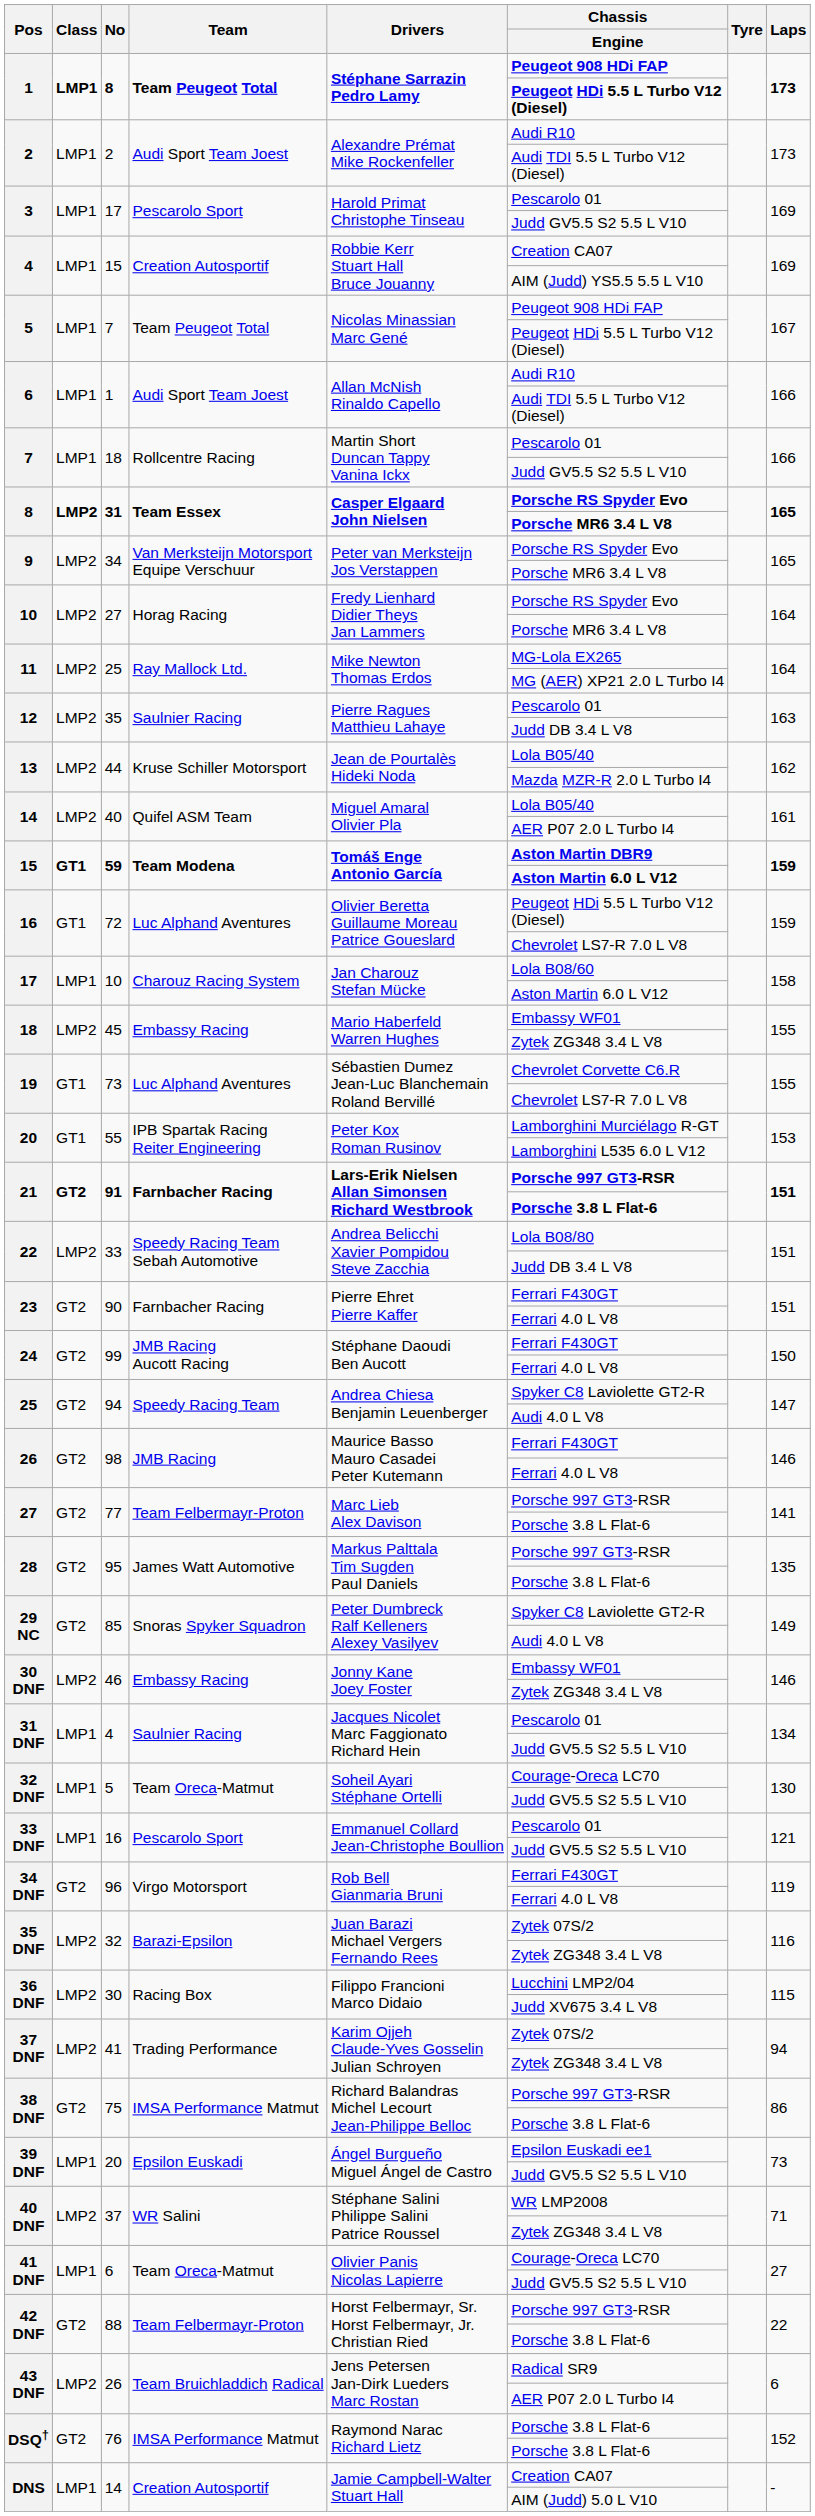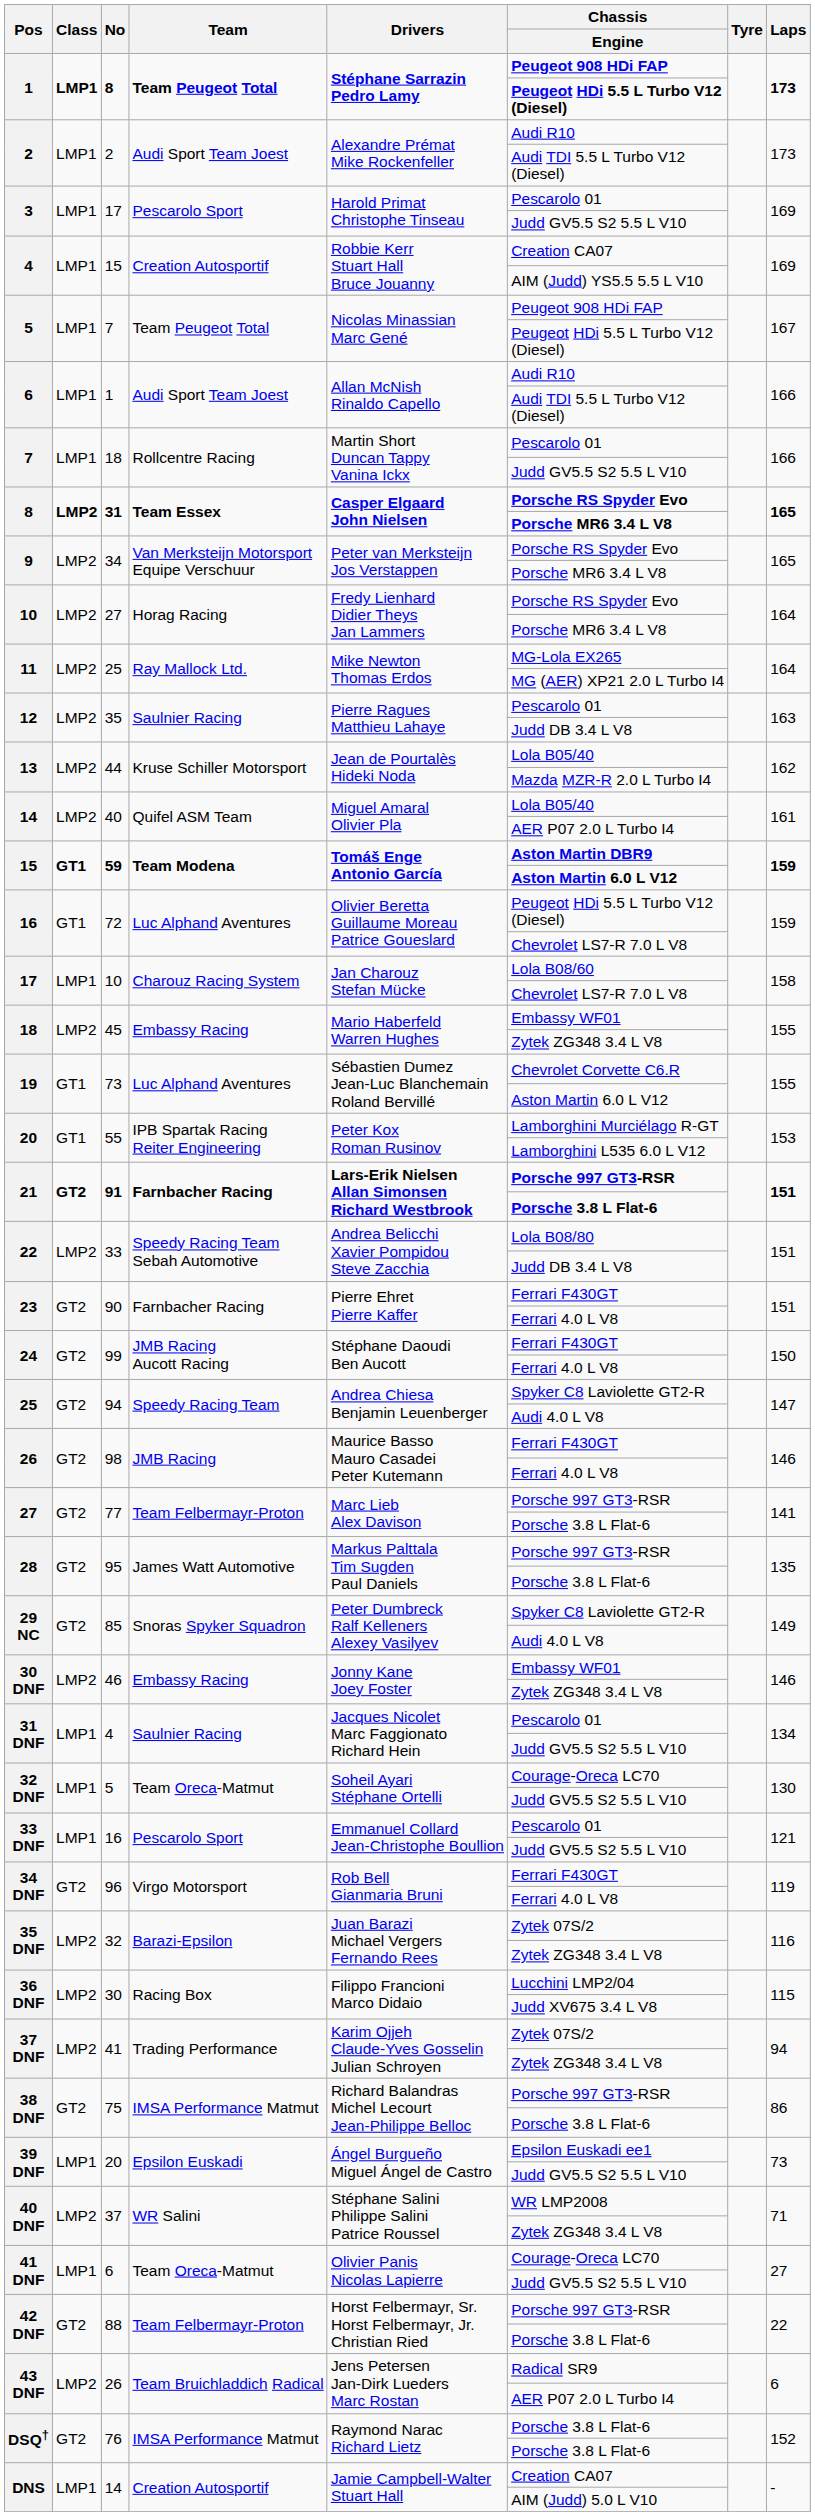(590, 993) Aston Martin 6.0 L V12 -> (599, 993) Chevrolet LS7-R 7.0 L V8
(599, 1099) Chevrolet LS7-R 7.0 L V8 -> (590, 1099) Aston Martin 6.0 L V12
